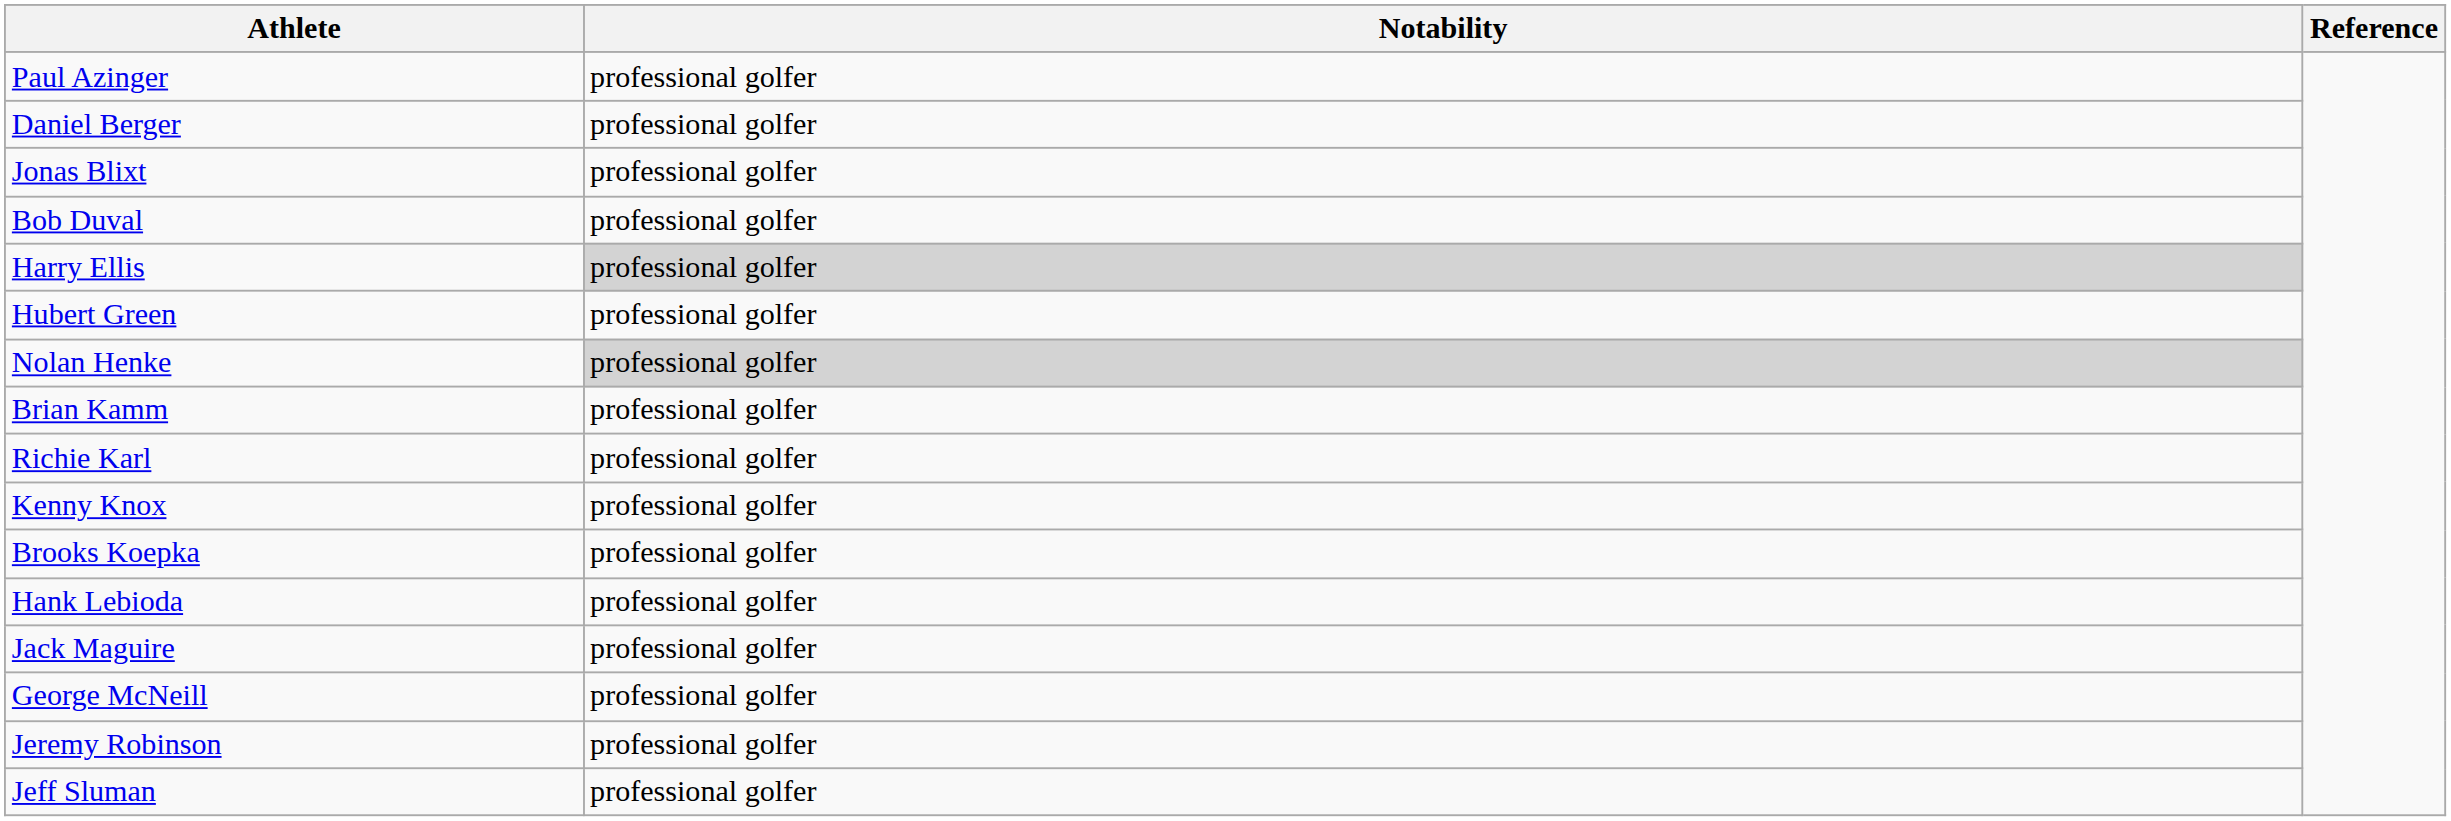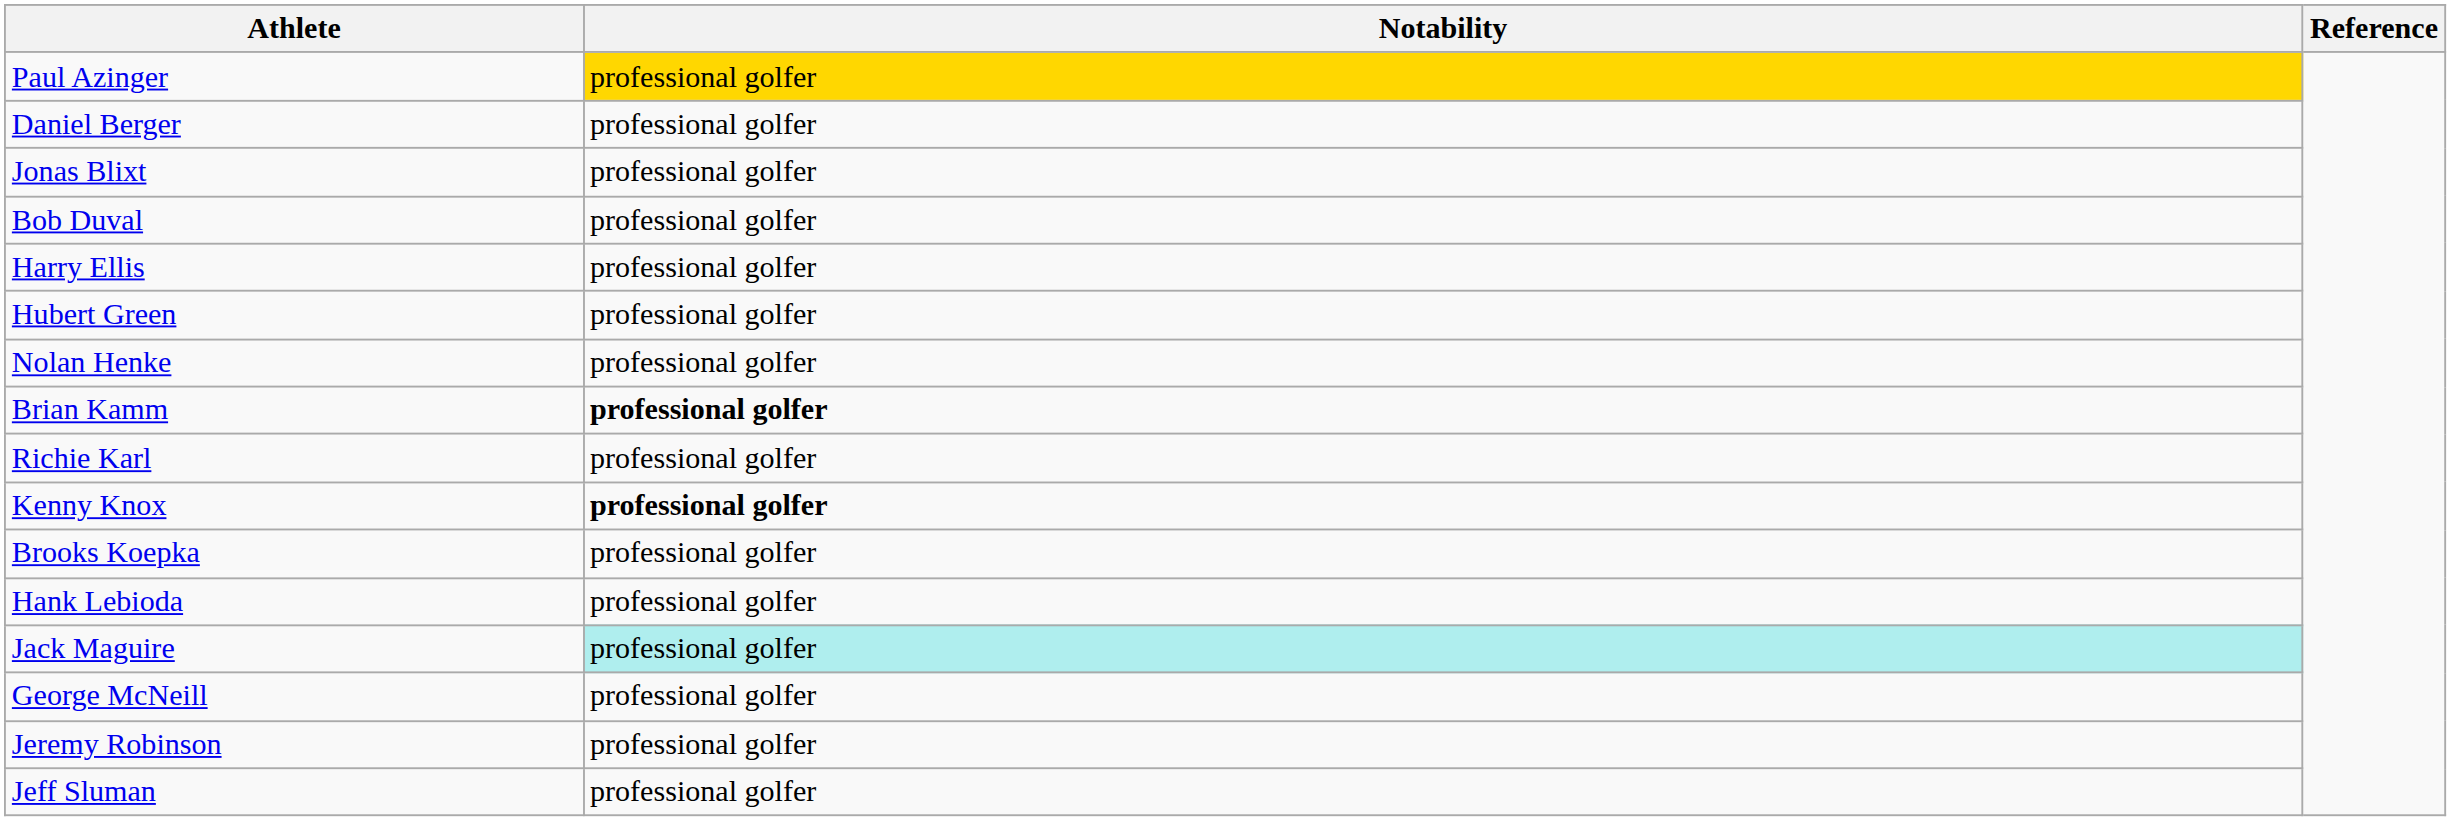(703, 76) no background -> (703, 76) gold background
(703, 266) lightgrey background -> (703, 266) no background
(703, 362) lightgrey background -> (703, 362) no background
(703, 409) normal -> (709, 409) bold
(703, 505) normal -> (709, 505) bold
(703, 648) no background -> (703, 648) paleturquoise background
